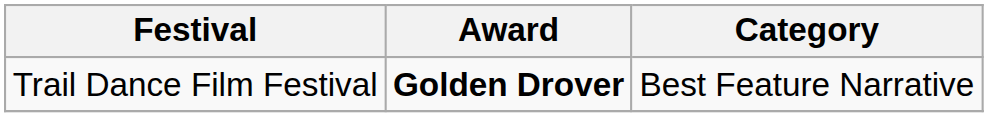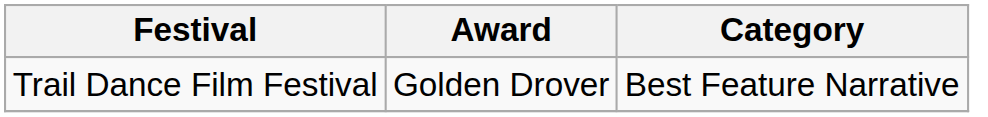(509, 83) bold -> (501, 83) normal
